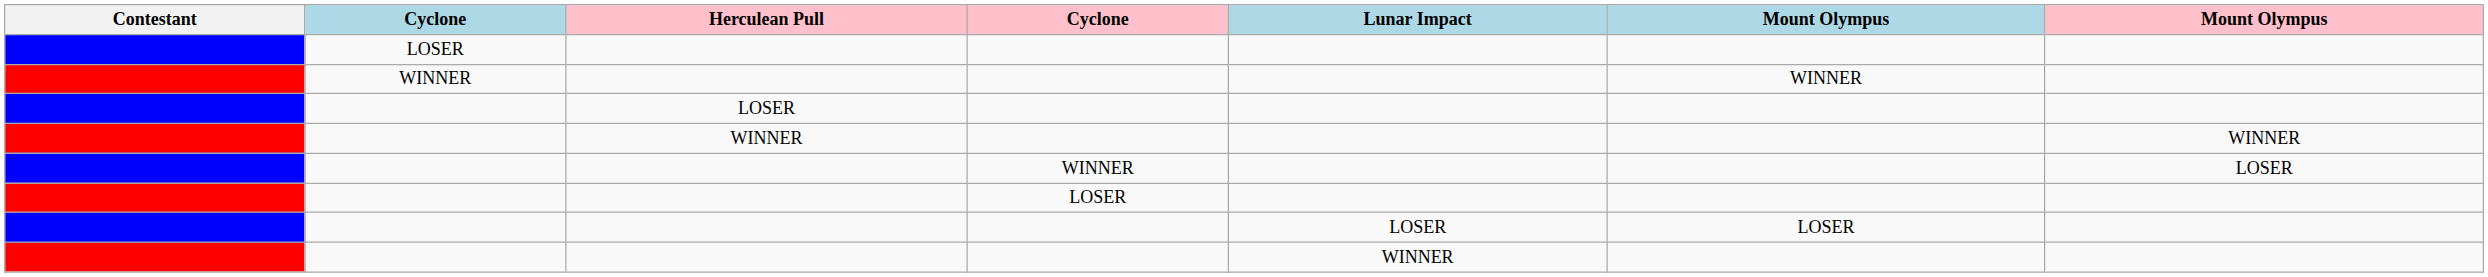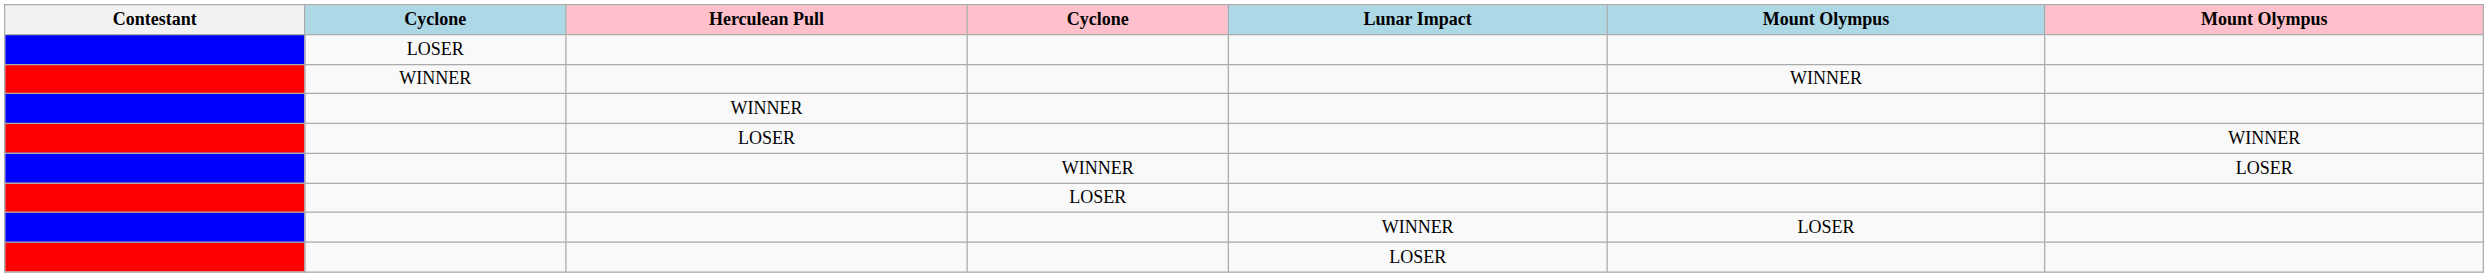(767, 108) LOSER -> (767, 108) WINNER
(767, 138) WINNER -> (767, 138) LOSER
(1418, 227) LOSER -> (1418, 227) WINNER
(1418, 257) WINNER -> (1418, 257) LOSER
